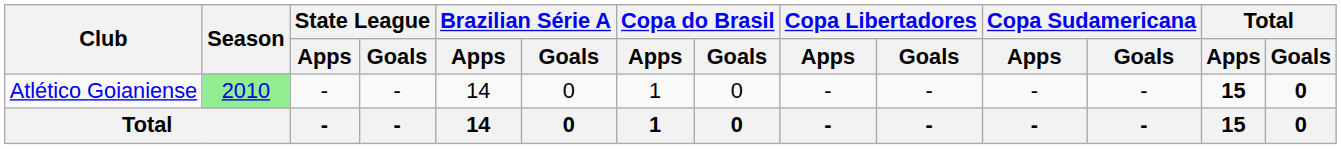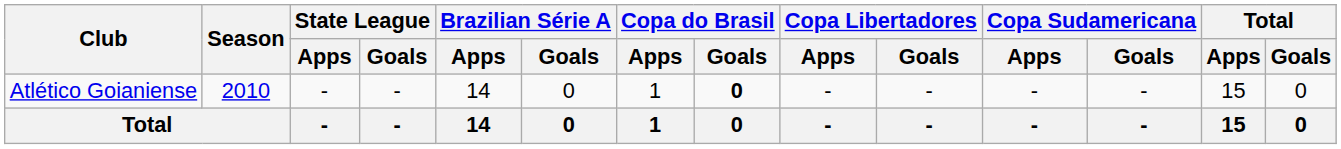(246, 90) lightgreen background -> (246, 90) no background
(737, 90) normal -> (737, 90) bold
(1233, 90) bold -> (1233, 90) normal
(1301, 90) bold -> (1301, 90) normal
